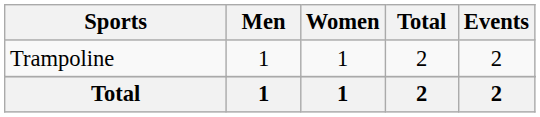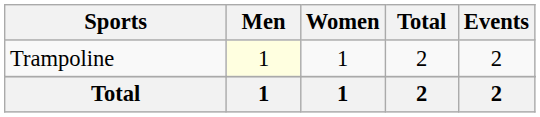(264, 58) no background -> (264, 58) lightyellow background
